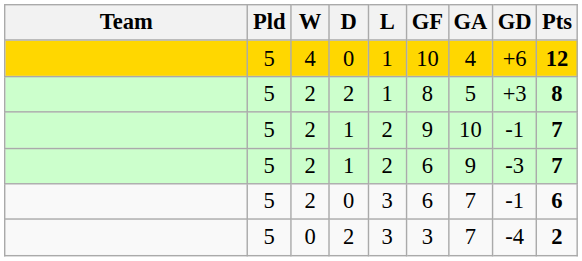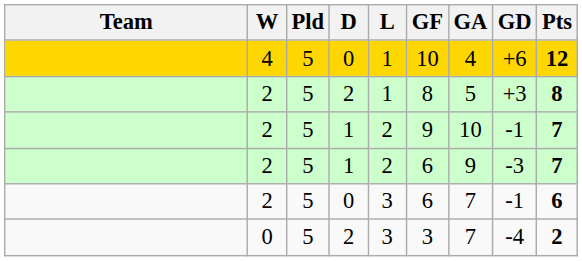columns swapped: (269, 22) <-> (310, 22)
